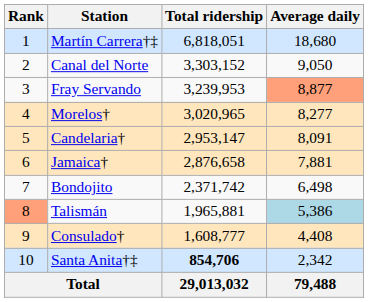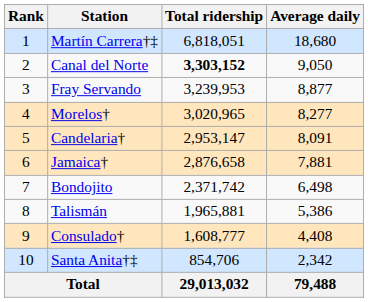(214, 65) normal -> (214, 65) bold
(315, 89) lightsalmon background -> (315, 89) no background
(26, 211) lightsalmon background -> (26, 211) no background
(315, 211) lightblue background -> (315, 211) no background
(214, 260) bold -> (214, 260) normal
